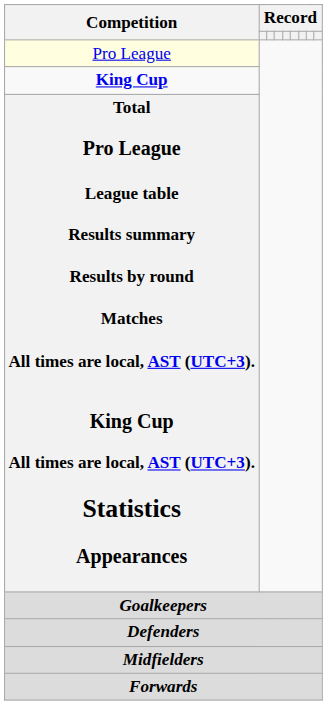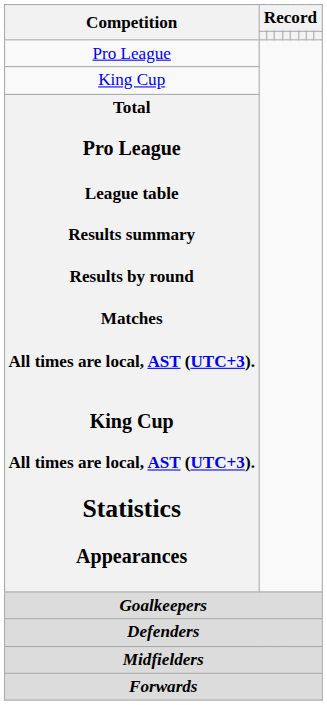(132, 53) lightyellow background -> (132, 53) no background
(132, 80) bold -> (132, 80) normal
